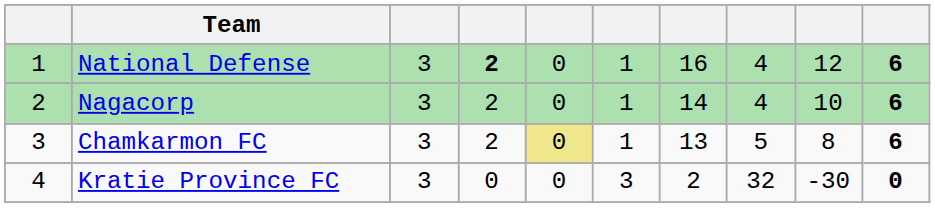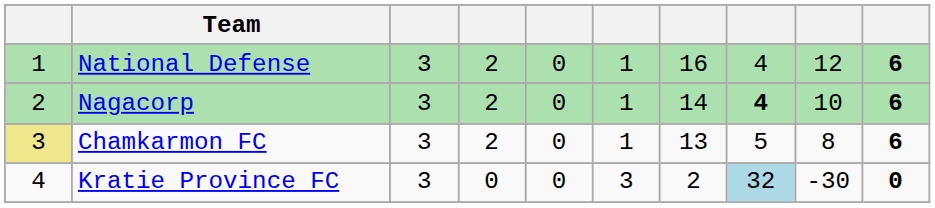(492, 64) bold -> (492, 64) normal
(761, 103) normal -> (761, 103) bold
(39, 143) no background -> (39, 143) khaki background
(559, 143) khaki background -> (559, 143) no background
(761, 182) no background -> (761, 182) lightblue background
